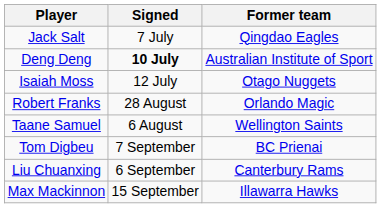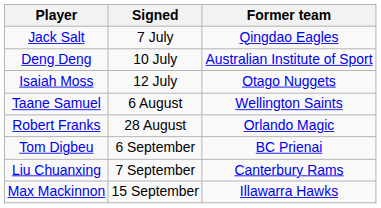(155, 59) bold -> (155, 59) normal
rows swapped: (56, 125) <-> (56, 103)
(155, 147) 7 September -> (155, 147) 6 September
(155, 170) 6 September -> (155, 170) 7 September
